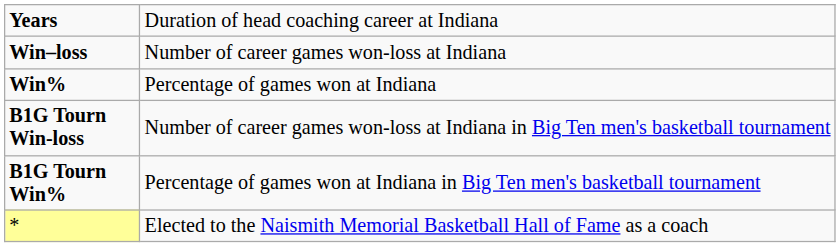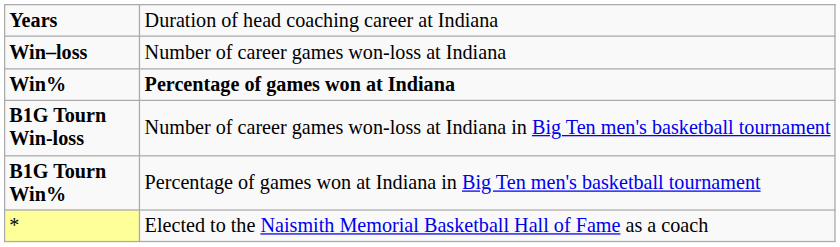(290, 84) normal -> (300, 84) bold
